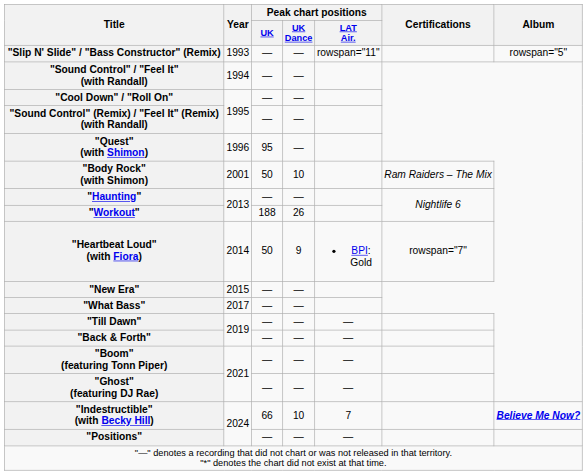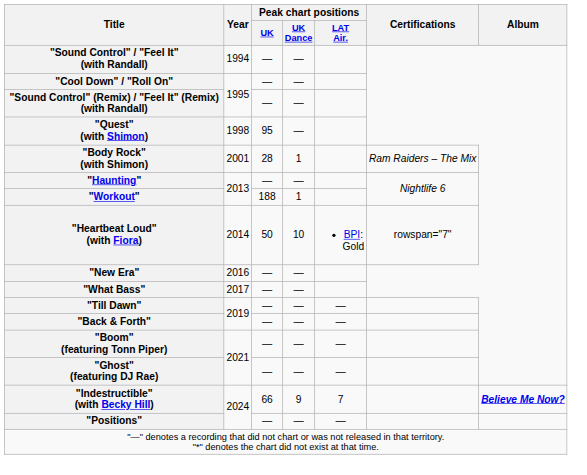- row: (114, 53)
(238, 147) 1996 -> (238, 131) 1998
(267, 175) 50 -> (267, 158) 28
(299, 175) 10 -> (299, 158) 1
(299, 213) 26 -> (299, 197) 1
(299, 251) 9 -> (299, 235) 10
(238, 289) 2015 -> (238, 273) 2016
(299, 415) 10 -> (299, 399) 9
